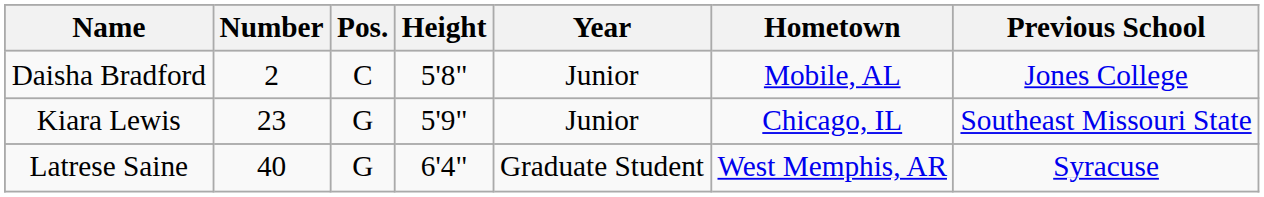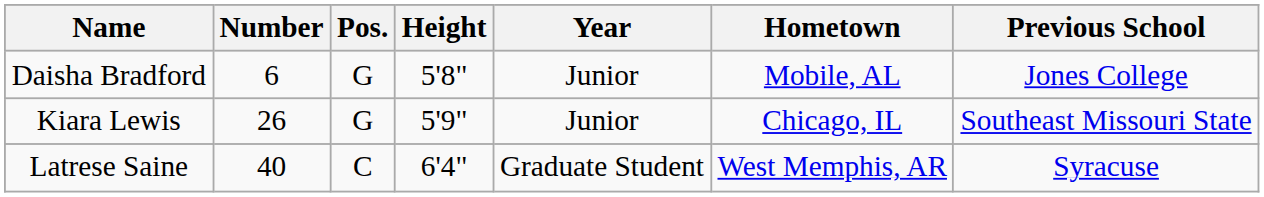(272, 74) 2 -> (272, 74) 6
(363, 74) C -> (363, 74) G
(272, 120) 23 -> (272, 120) 26
(363, 167) G -> (363, 167) C
